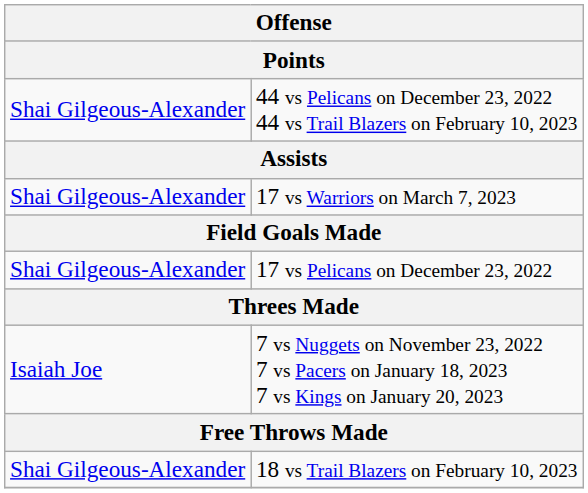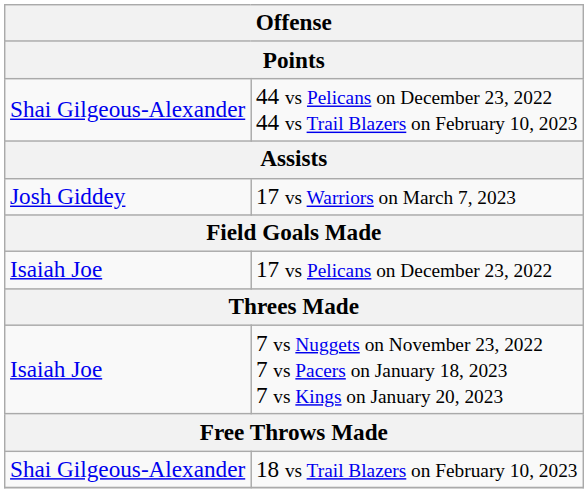(128, 196) Shai Gilgeous-Alexander -> (68, 196) Josh Giddey
(128, 269) Shai Gilgeous-Alexander -> (56, 269) Isaiah Joe
